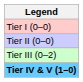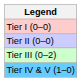(41, 70) bold -> (41, 70) normal
